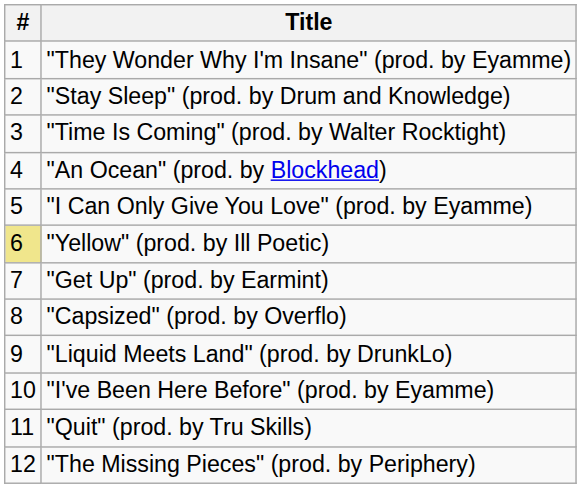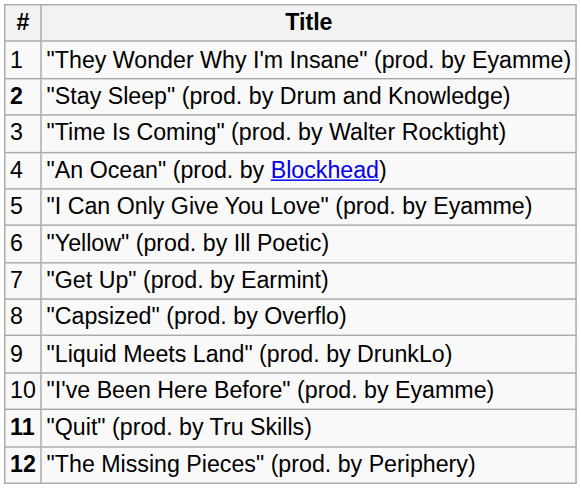(17, 96) normal -> (17, 96) bold
(17, 243) khaki background -> (17, 243) no background
(22, 427) normal -> (22, 427) bold
(23, 464) normal -> (23, 464) bold
